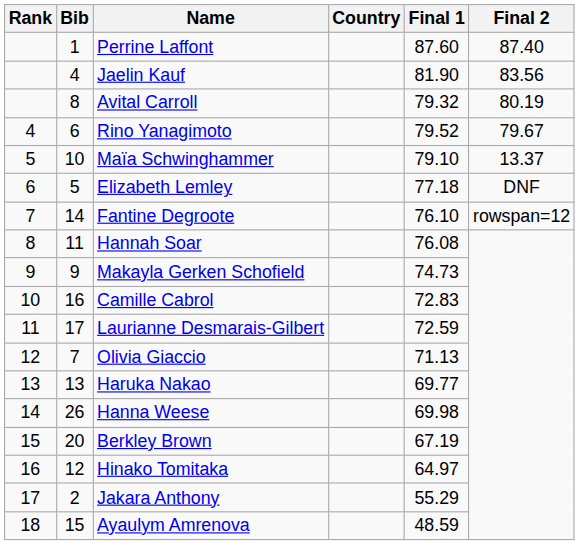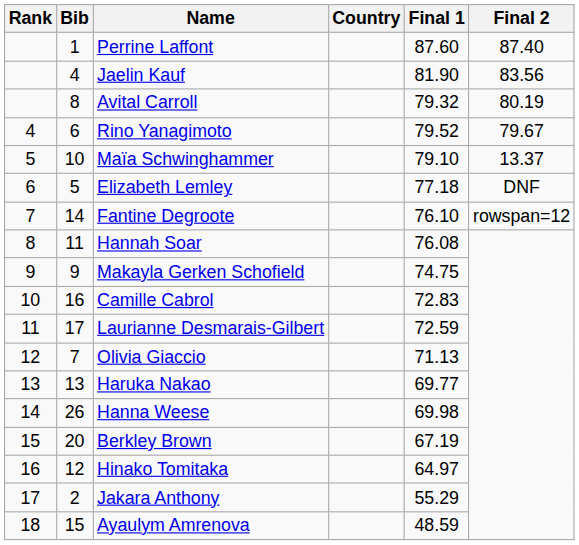(437, 272) 74.73 -> (437, 272) 74.75
